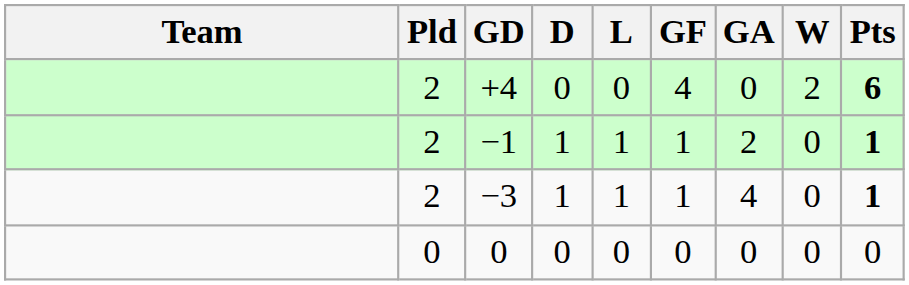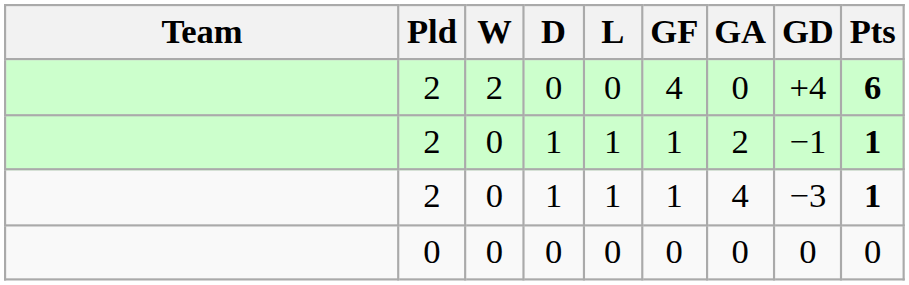columns swapped: (812, 31) <-> (499, 31)
